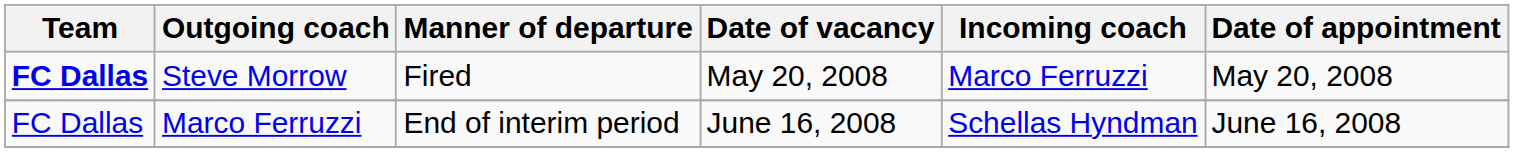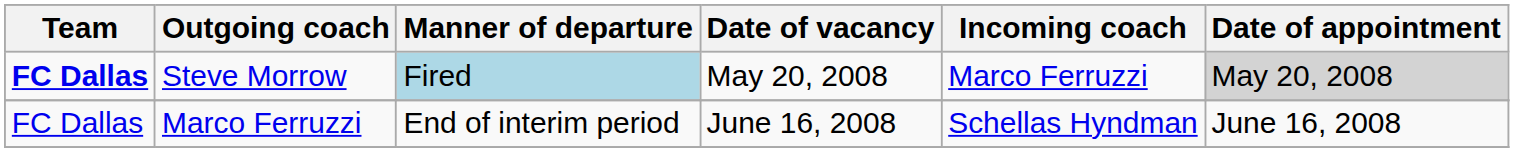(438, 75) no background -> (438, 75) lightblue background
(1302, 75) no background -> (1302, 75) lightgrey background
